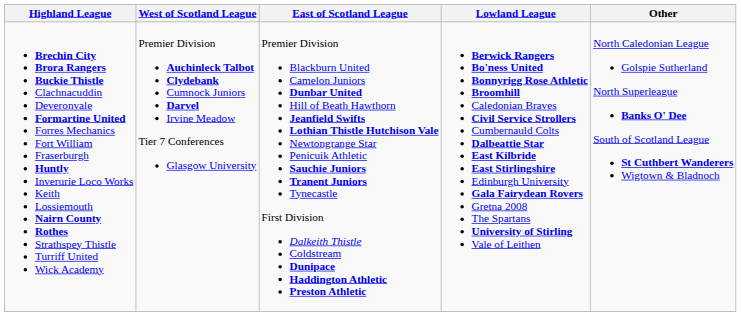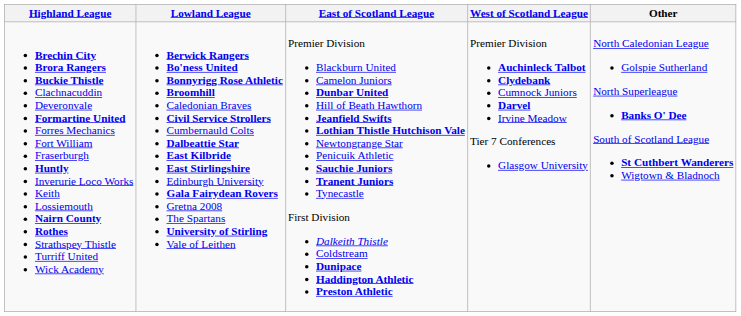columns swapped: (516, 13) <-> (197, 13)
